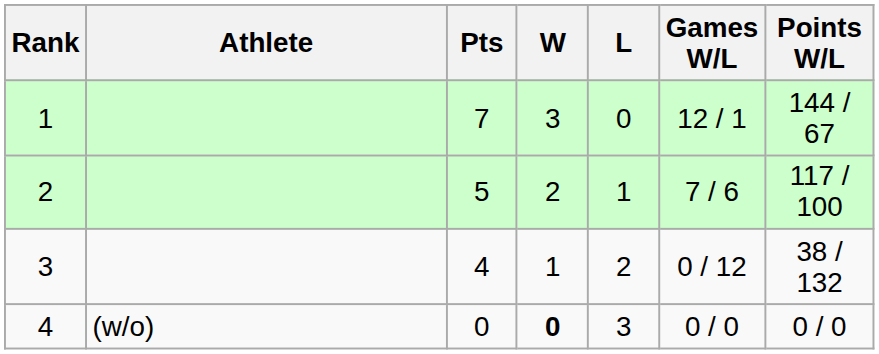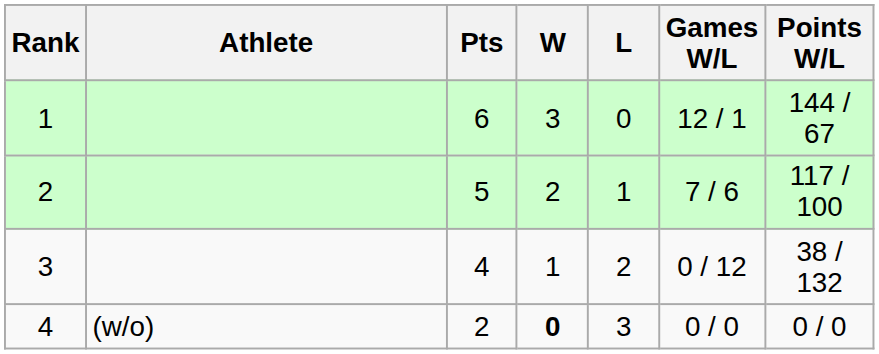(482, 118) 7 -> (482, 118) 6
(482, 326) 0 -> (482, 326) 2
